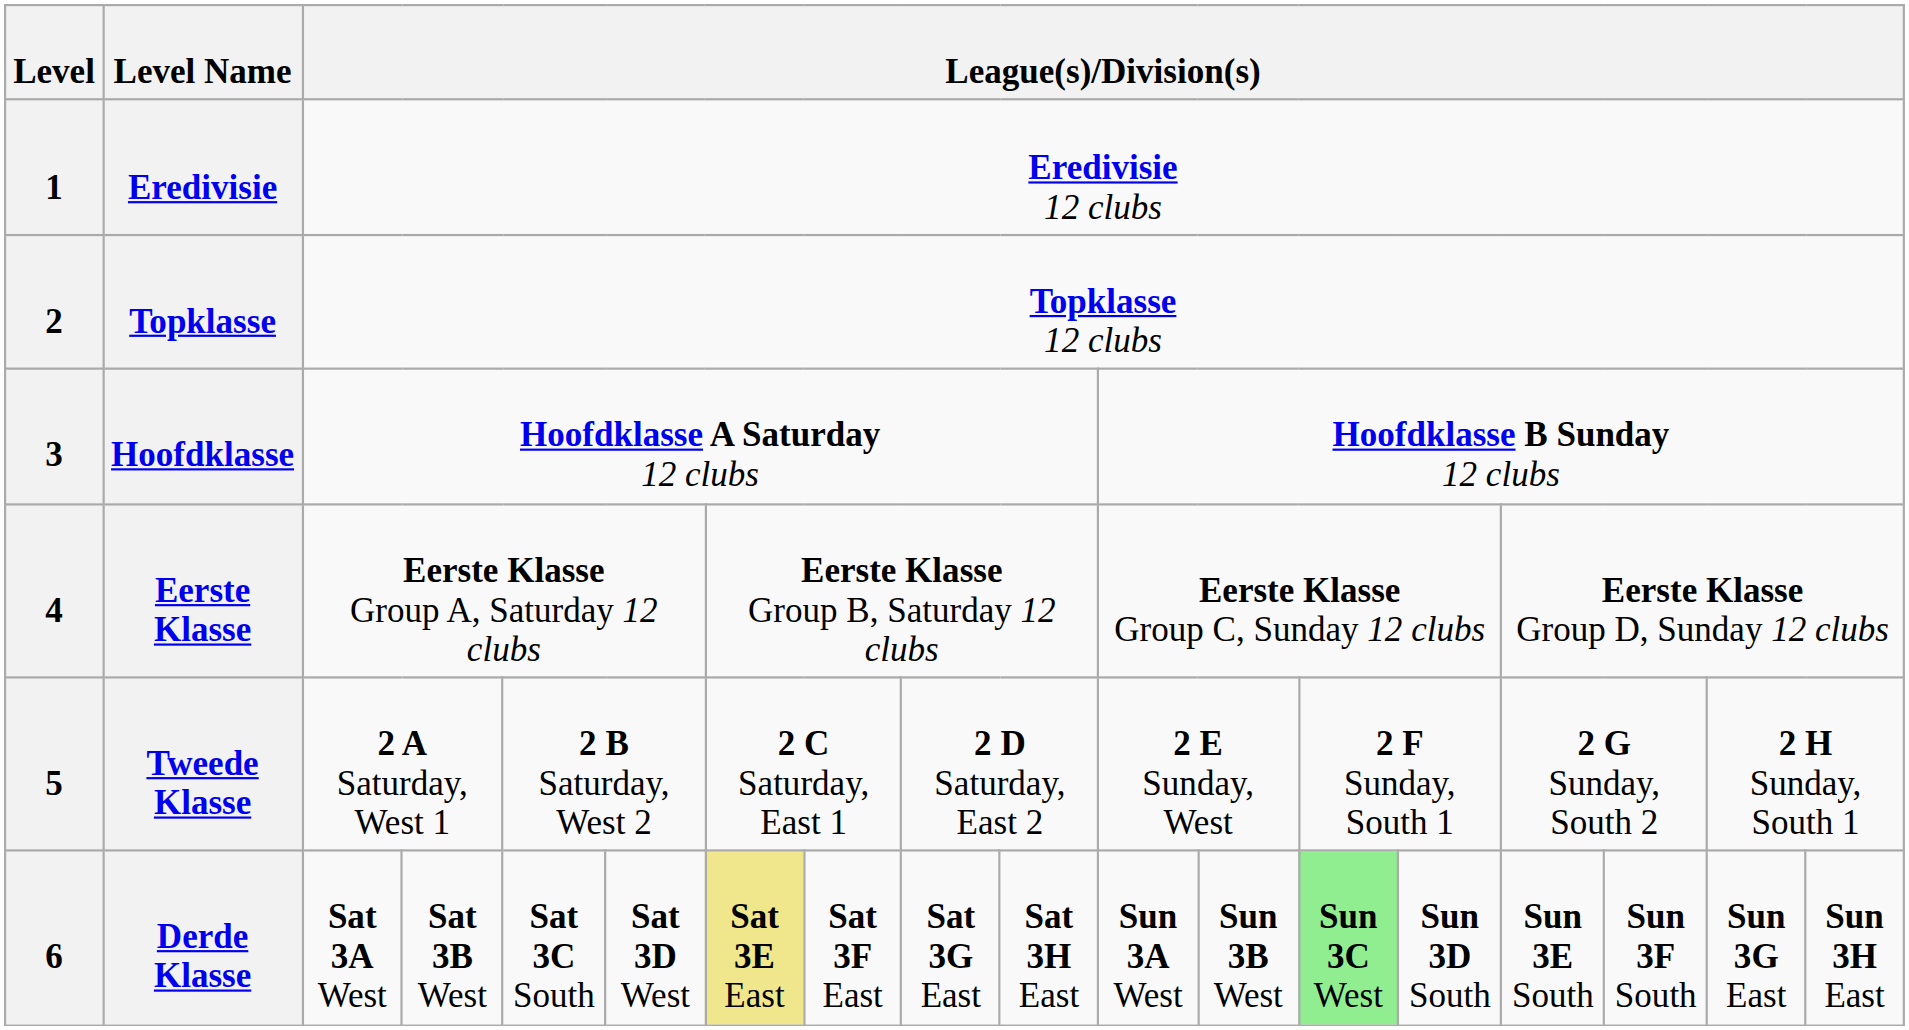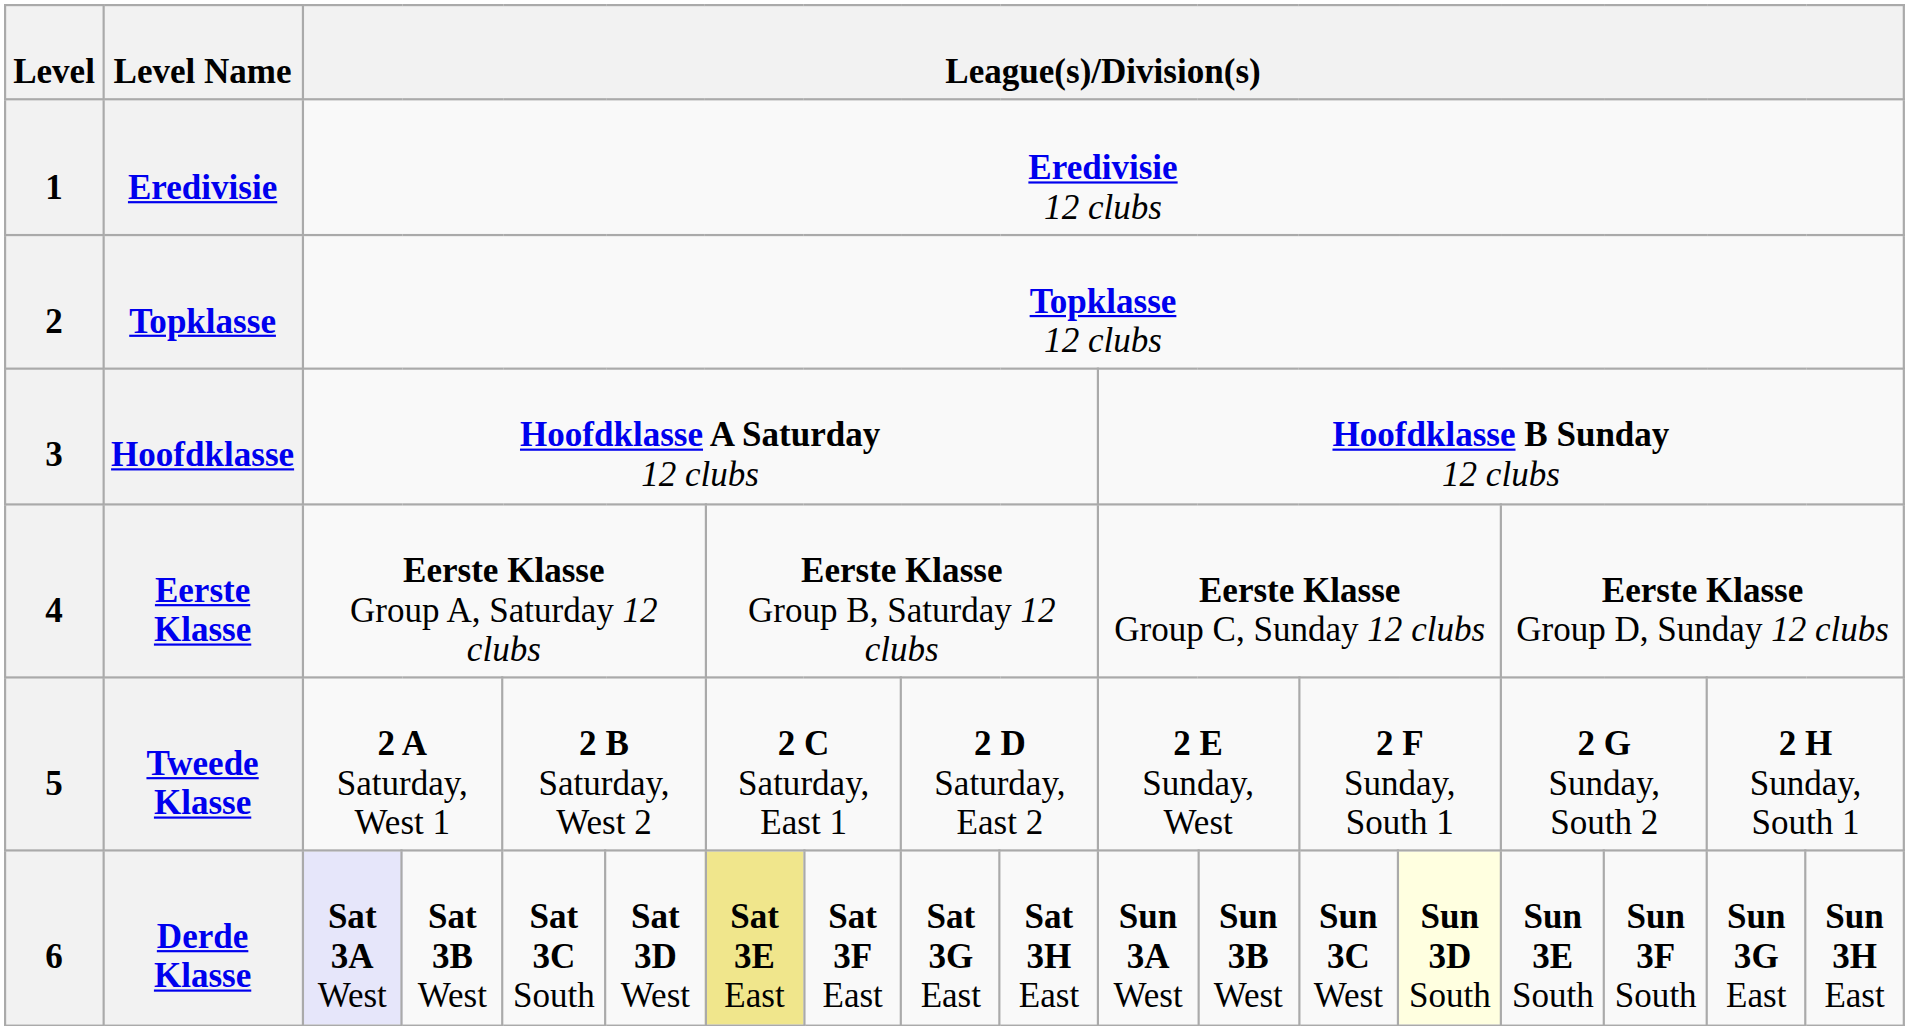(352, 957) no background -> (352, 957) lavender background
(1348, 957) lightgreen background -> (1348, 957) no background
(1450, 957) no background -> (1450, 957) lightyellow background
